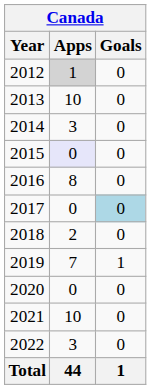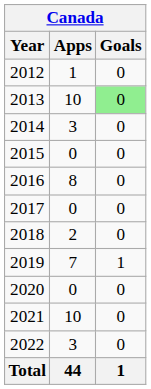(73, 72) lightgrey background -> (73, 72) no background
(121, 99) no background -> (121, 99) lightgreen background
(73, 153) lavender background -> (73, 153) no background
(121, 208) lightblue background -> (121, 208) no background
